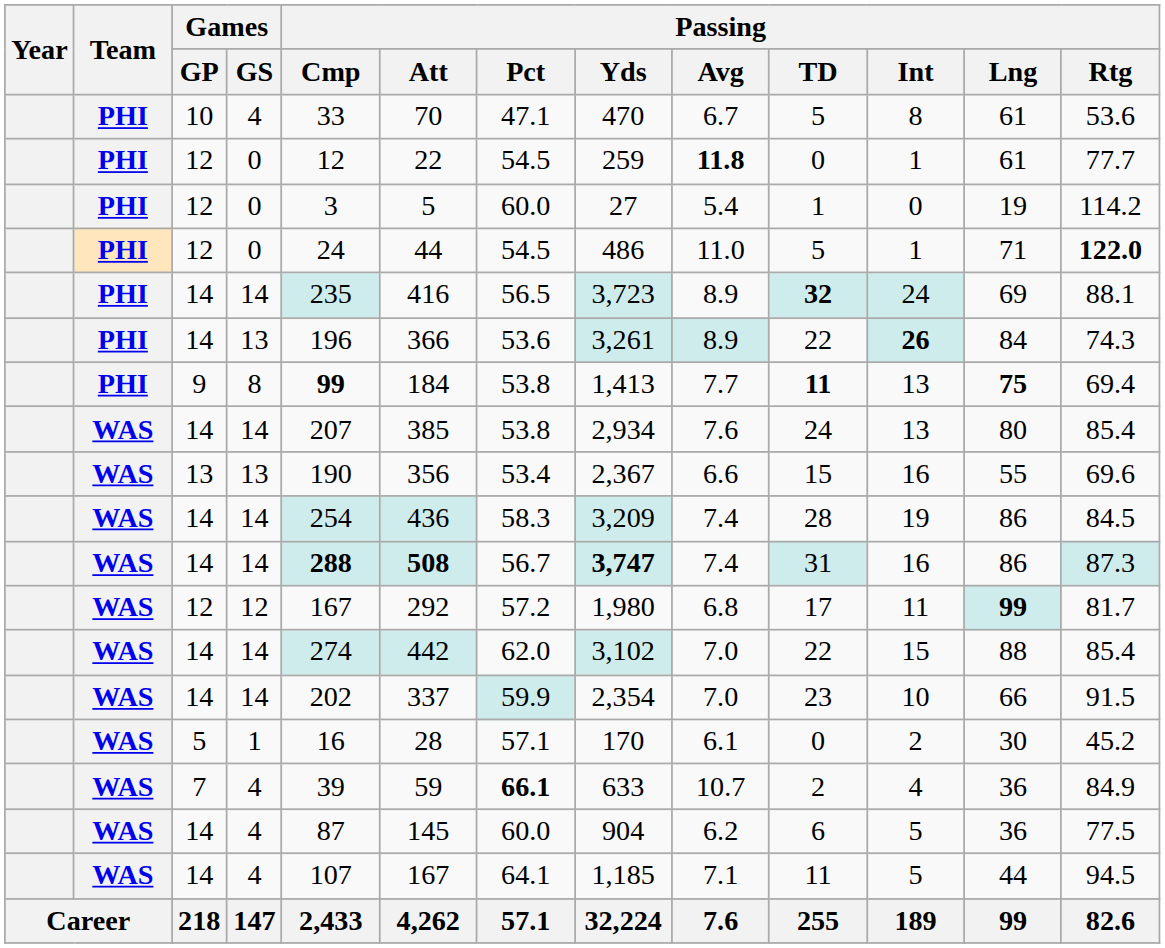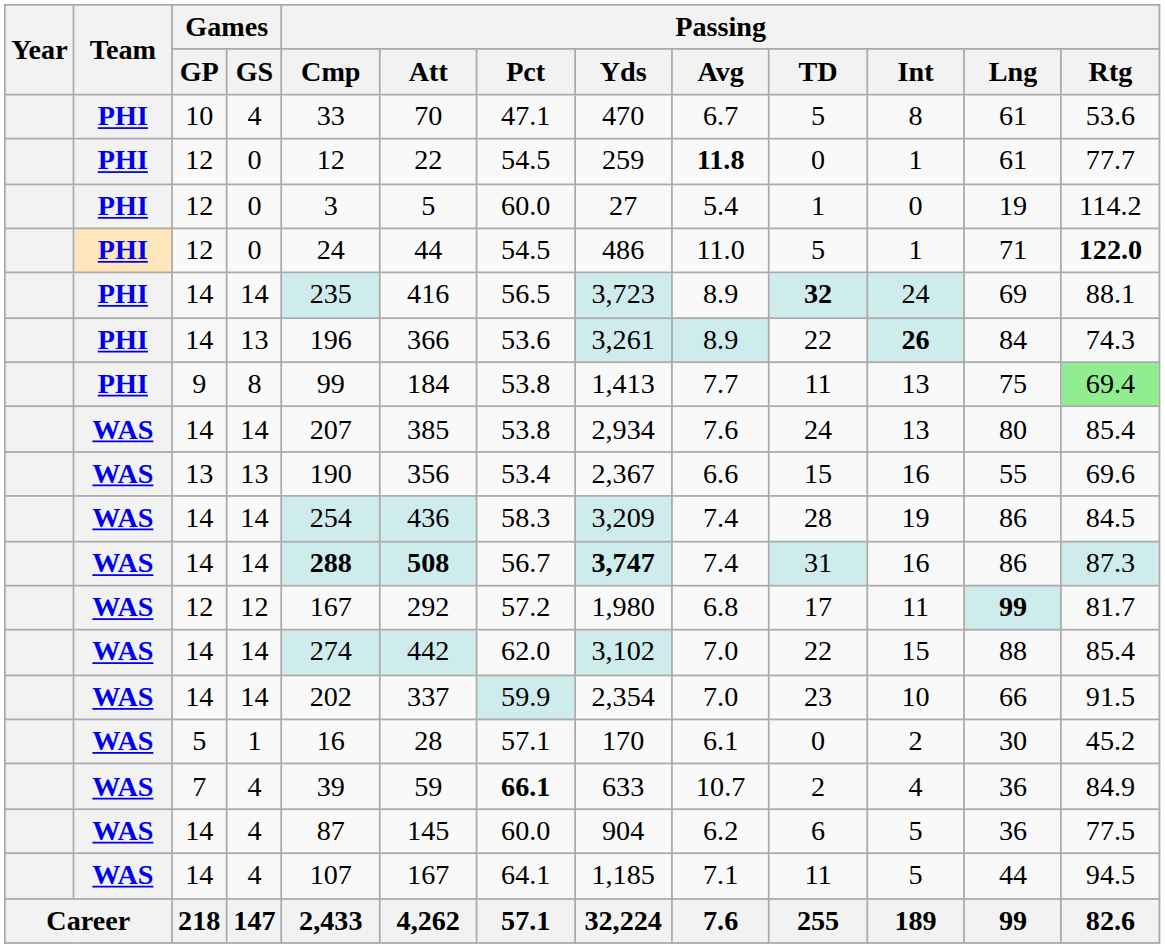(331, 384) bold -> (331, 384) normal
(818, 384) bold -> (818, 384) normal
(1013, 384) bold -> (1013, 384) normal
(1110, 384) no background -> (1110, 384) lightgreen background
